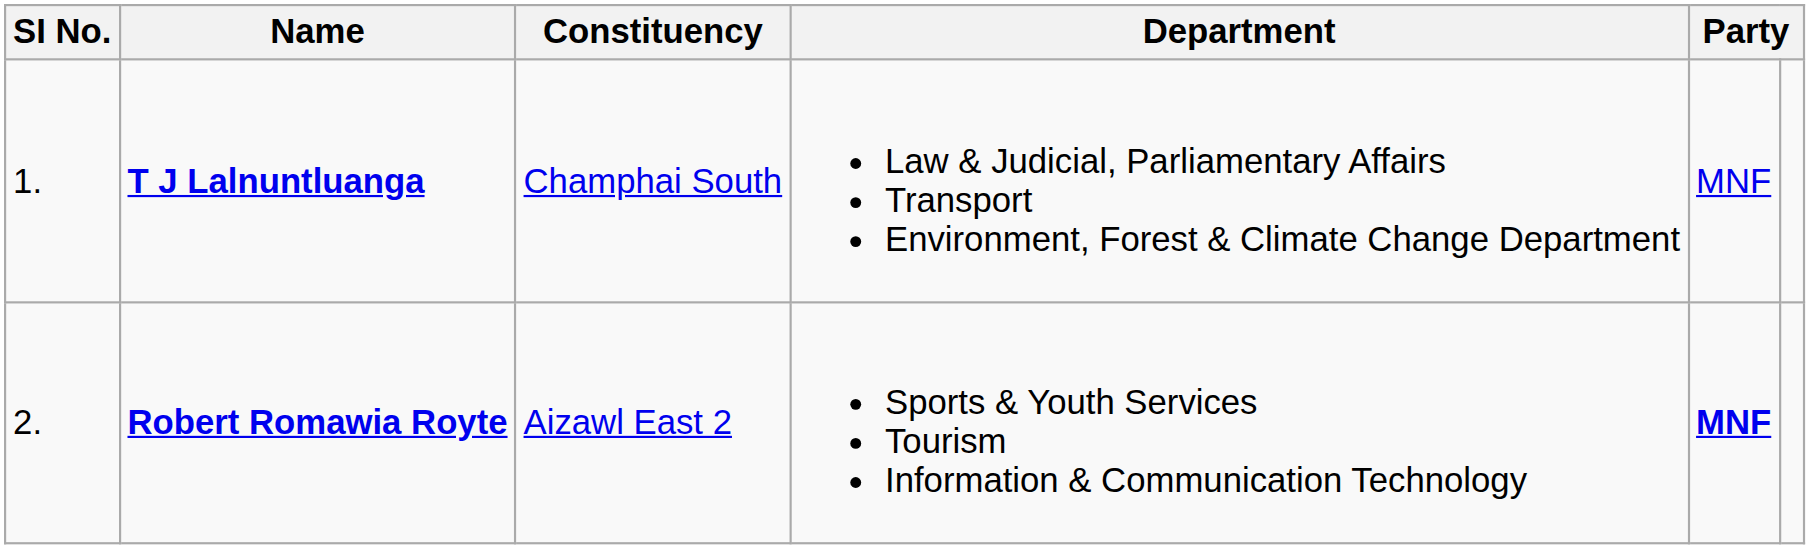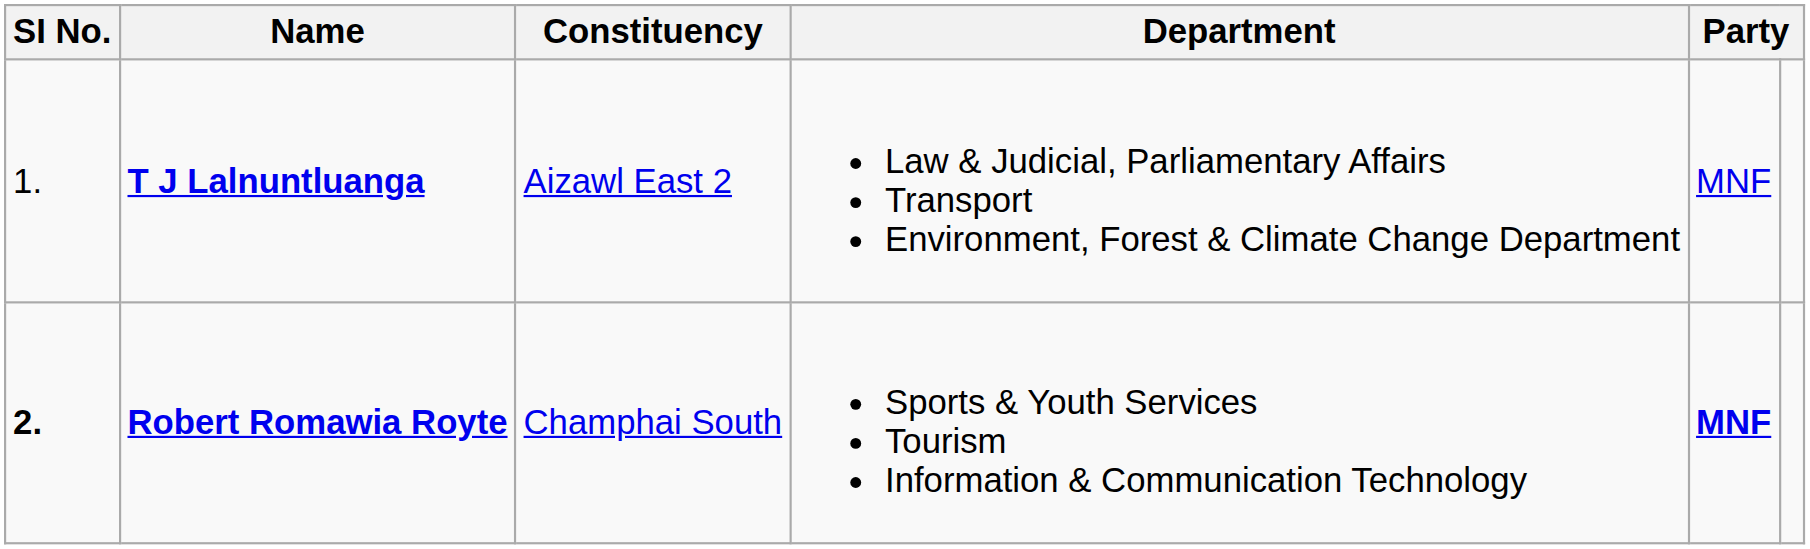(653, 180) Champhai South -> (628, 180) Aizawl East 2
(28, 422) normal -> (28, 422) bold
(628, 422) Aizawl East 2 -> (653, 422) Champhai South
